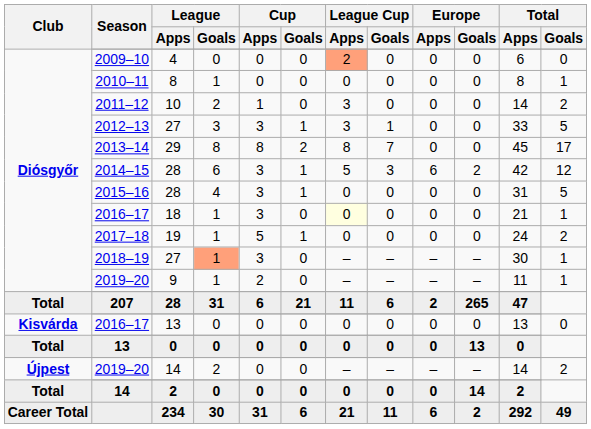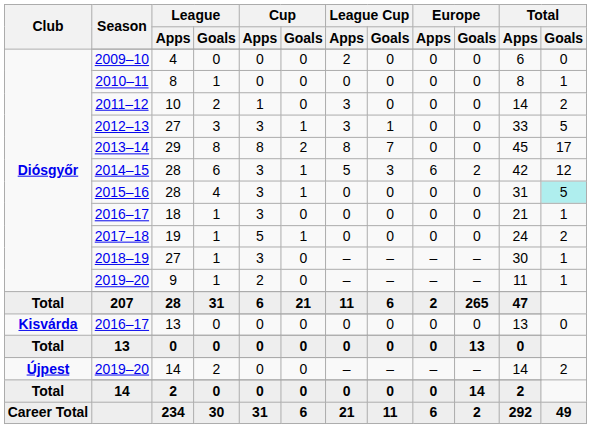(347, 60) lightsalmon background -> (347, 60) no background
(564, 192) no background -> (564, 192) paleturquoise background
(347, 215) lightyellow background -> (347, 215) no background
(216, 259) lightsalmon background -> (216, 259) no background
